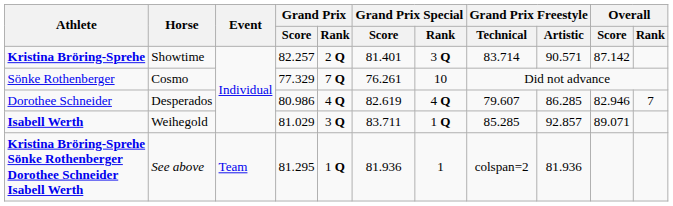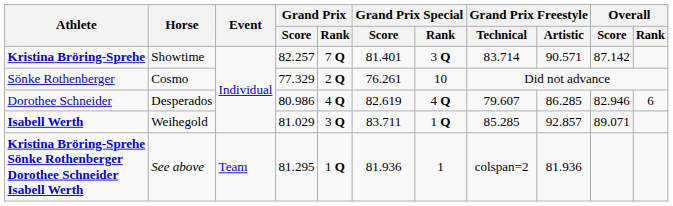(335, 57) 2 Q -> (335, 57) 7 Q
(335, 79) 7 Q -> (335, 79) 2 Q
(650, 100) 7 -> (650, 100) 6
